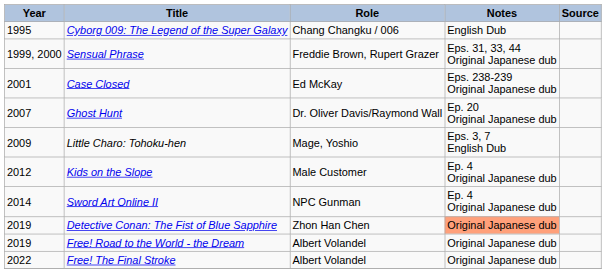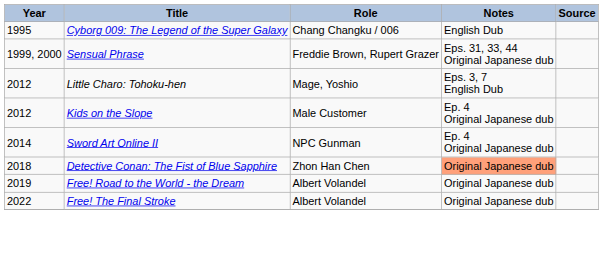- row: (98, 84)
- row: (94, 113)
(19, 143) 2009 -> (19, 84) 2012
(19, 225) 2019 -> (19, 166) 2018
